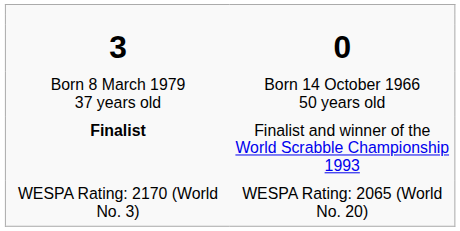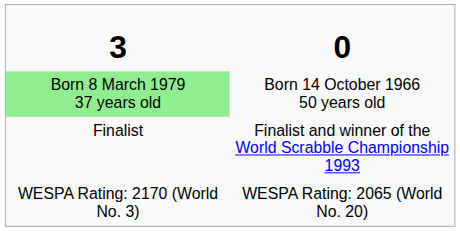(118, 94) no background -> (118, 94) lightgreen background
(118, 130) bold -> (118, 130) normal
